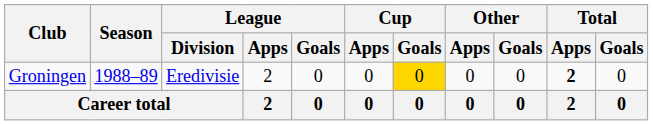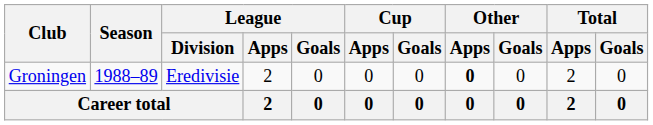(419, 76) gold background -> (419, 76) no background
(470, 76) normal -> (470, 76) bold
(571, 76) bold -> (571, 76) normal
